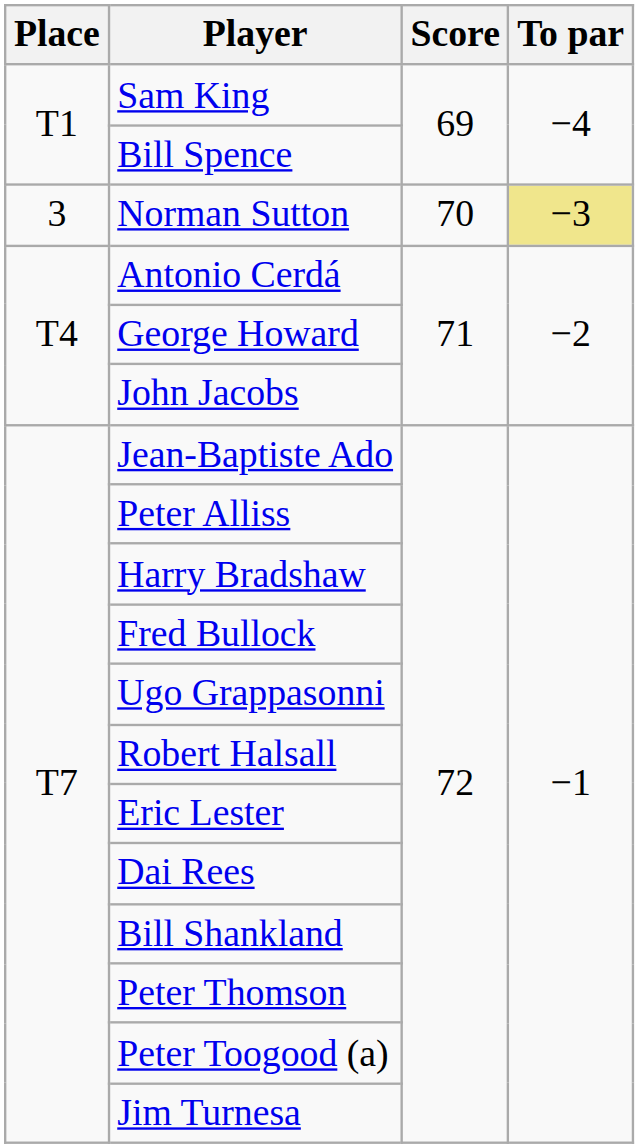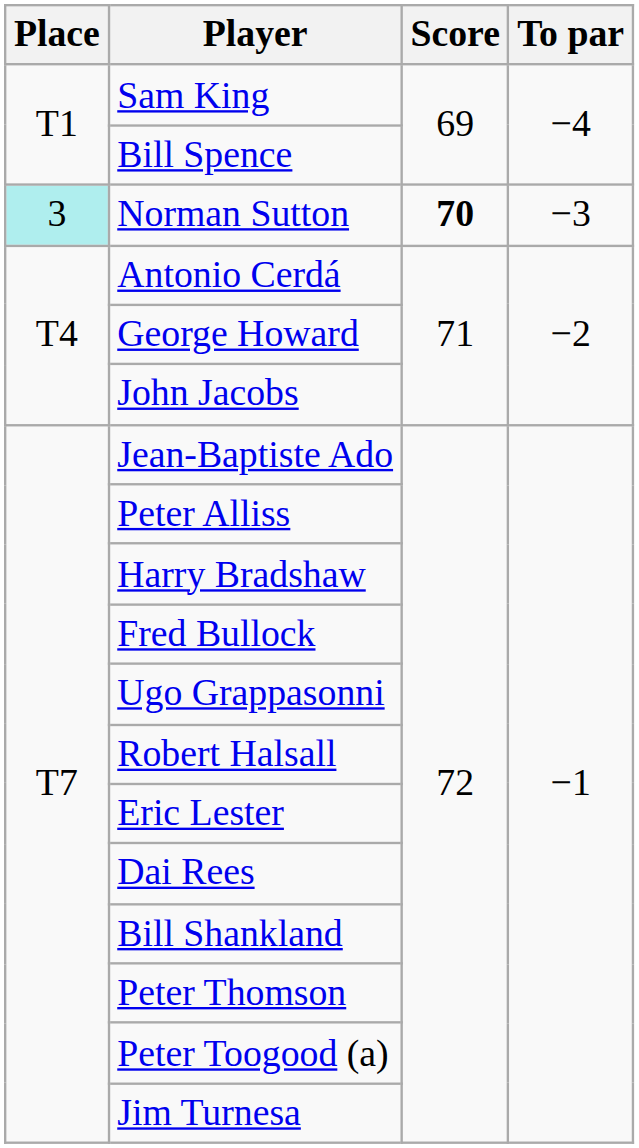(57, 214) no background -> (57, 214) paleturquoise background
(455, 214) normal -> (455, 214) bold
(571, 214) khaki background -> (571, 214) no background
